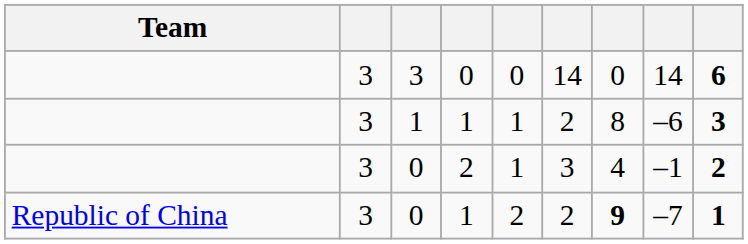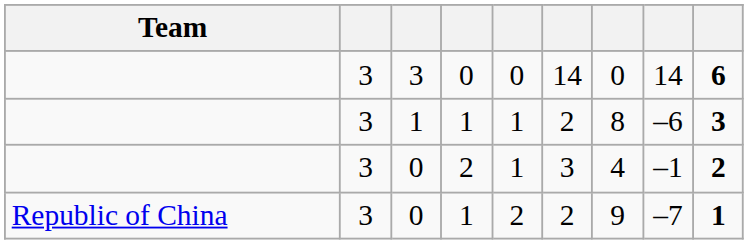(618, 214) bold -> (618, 214) normal
